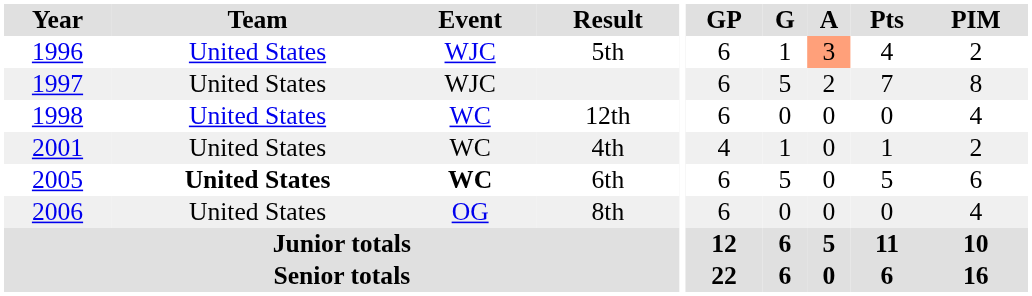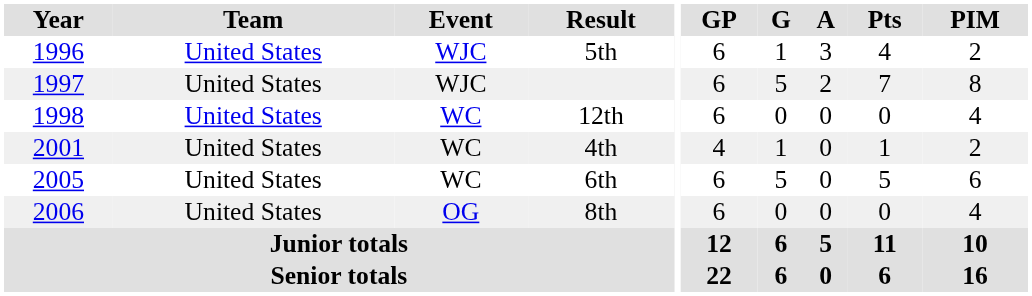(829, 51) lightsalmon background -> (826, 51) no background
(258, 179) bold -> (253, 179) normal
(470, 179) bold -> (461, 179) normal
